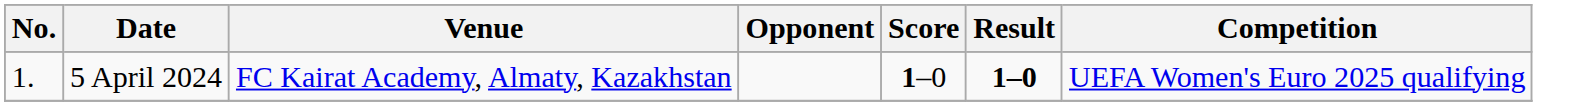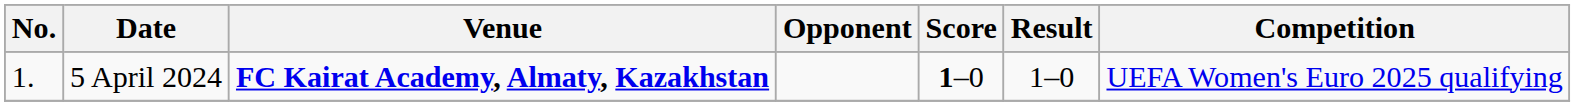(484, 76) normal -> (503, 76) bold
(1014, 76) bold -> (1052, 76) normal
